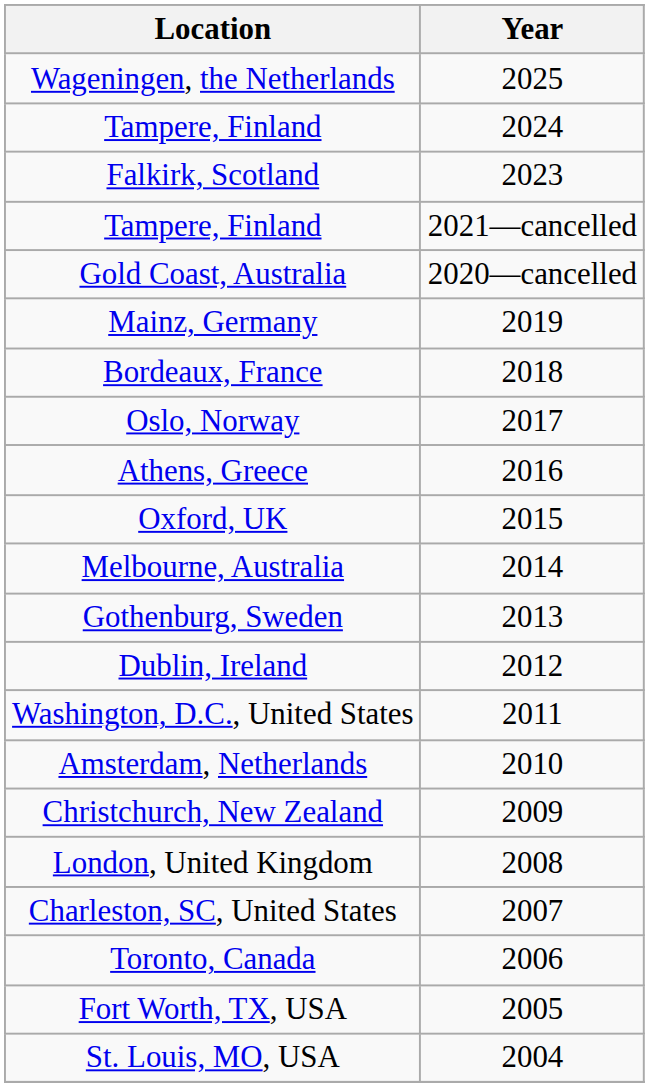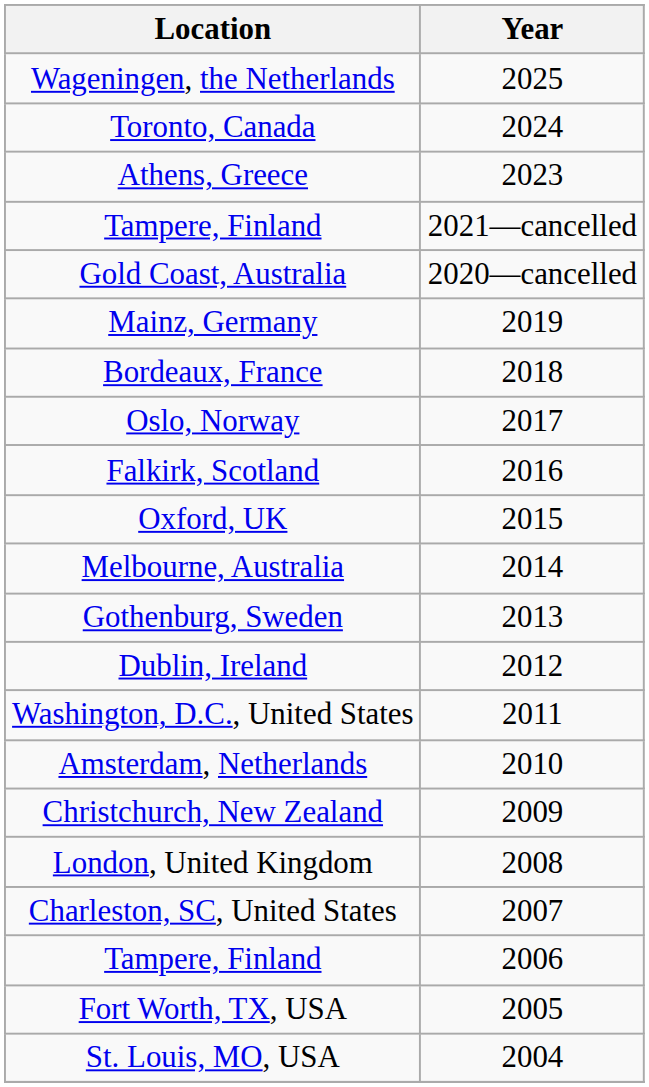(213, 126) Tampere, Finland -> (213, 126) Toronto, Canada
(213, 175) Falkirk, Scotland -> (213, 175) Athens, Greece
(213, 469) Athens, Greece -> (213, 469) Falkirk, Scotland
(213, 959) Toronto, Canada -> (213, 959) Tampere, Finland
